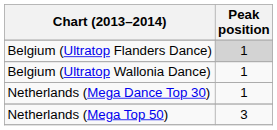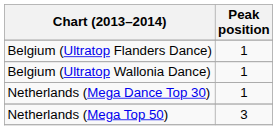(244, 51) lightgrey background -> (244, 51) no background
